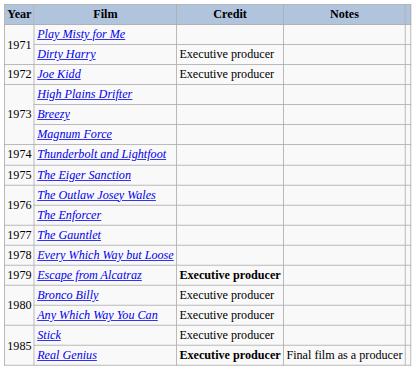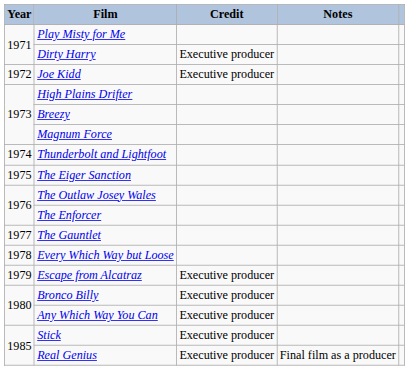(230, 275) bold -> (227, 275) normal
(230, 355) bold -> (227, 355) normal
